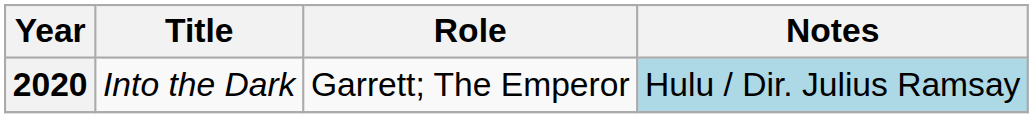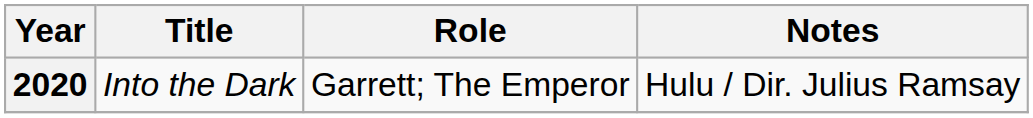(833, 84) lightblue background -> (833, 84) no background
